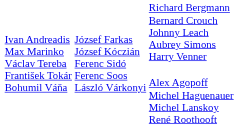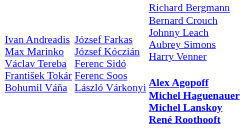(191, 101) normal -> (194, 101) bold
